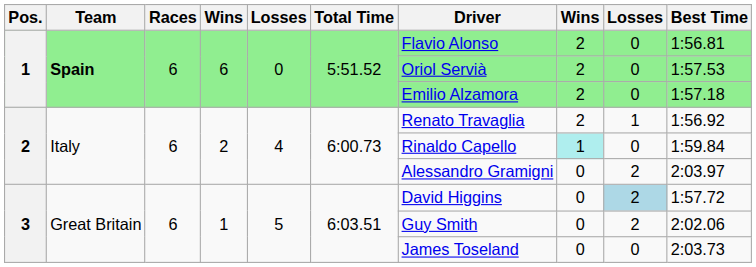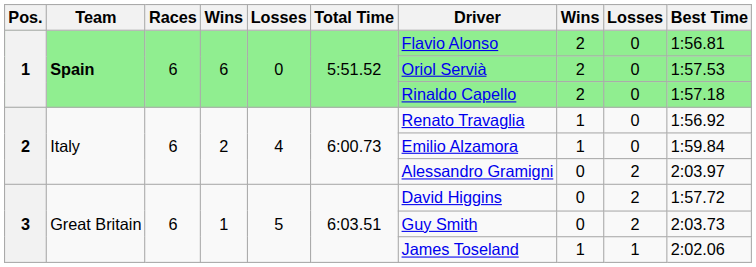(460, 95) Emilio Alzamora -> (459, 95) Rinaldo Capello
(580, 121) 2 -> (580, 121) 1
(635, 121) 1 -> (635, 121) 0
(459, 146) Rinaldo Capello -> (460, 146) Emilio Alzamora
(580, 146) paleturquoise background -> (580, 146) no background
(635, 198) lightblue background -> (635, 198) no background
(698, 224) 2:02.06 -> (698, 224) 2:03.73
(580, 249) 0 -> (580, 249) 1
(635, 249) 0 -> (635, 249) 1
(698, 249) 2:03.73 -> (698, 249) 2:02.06
